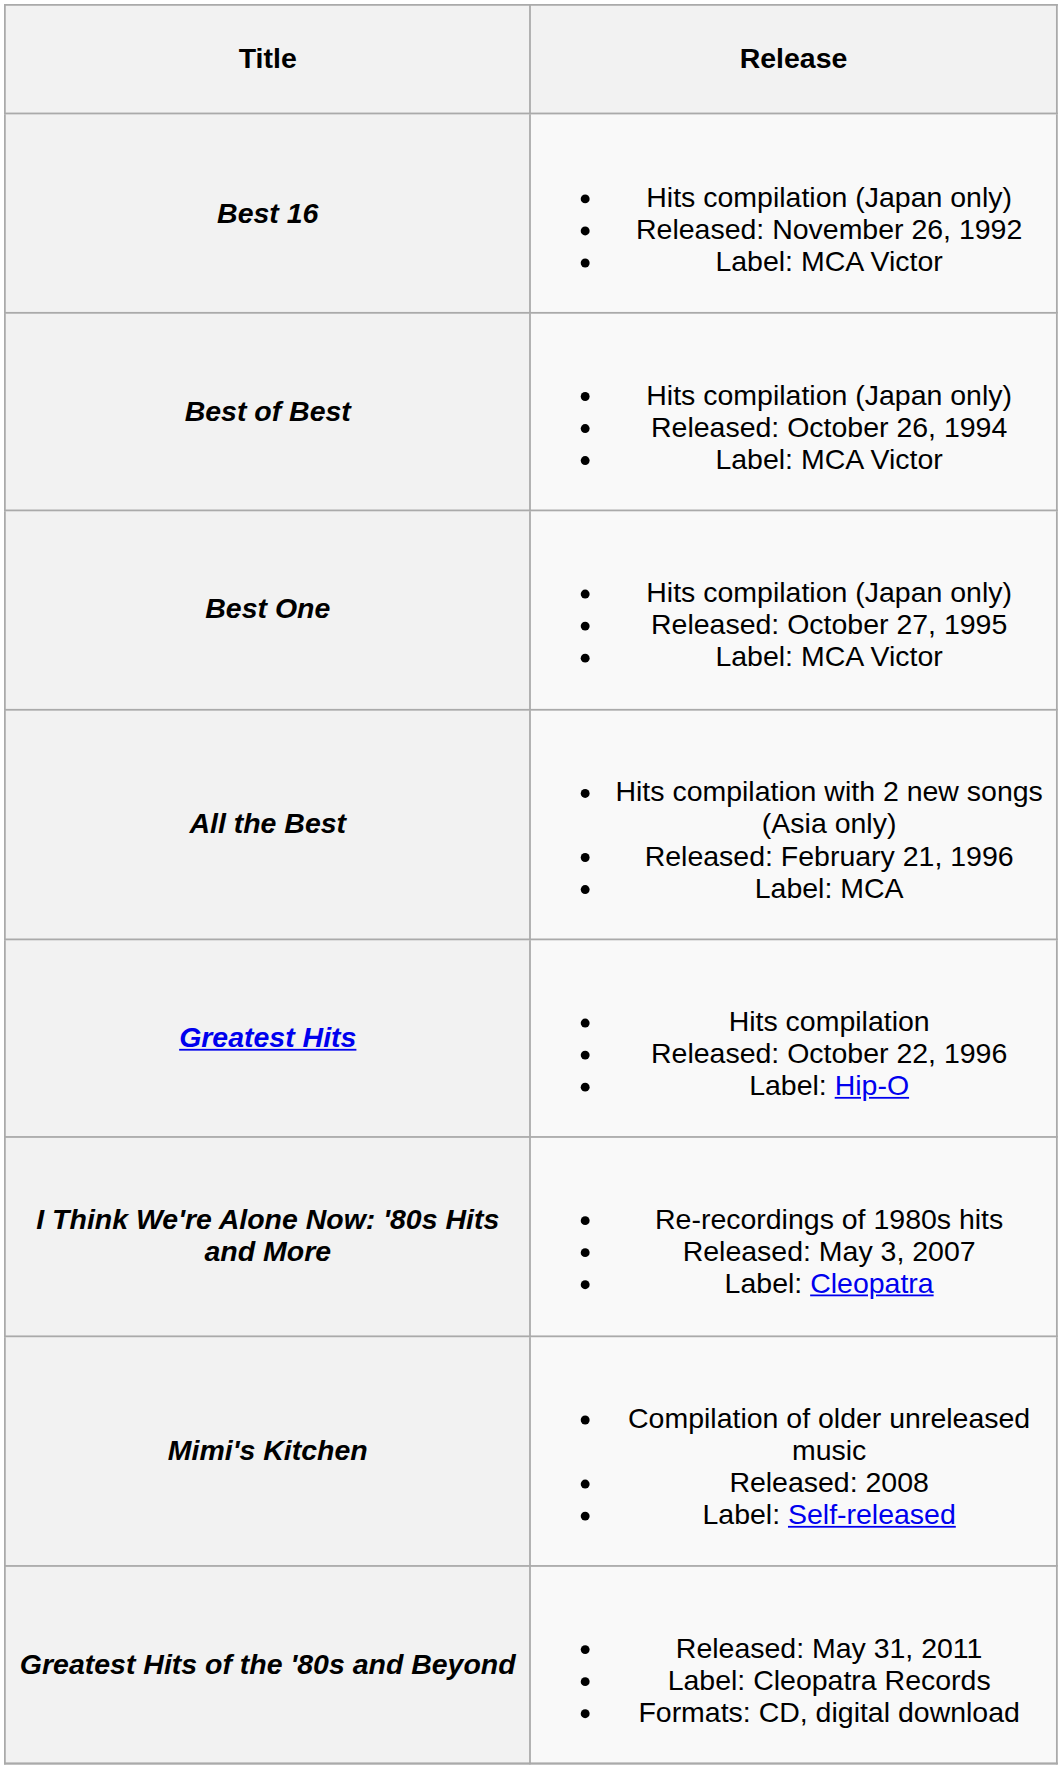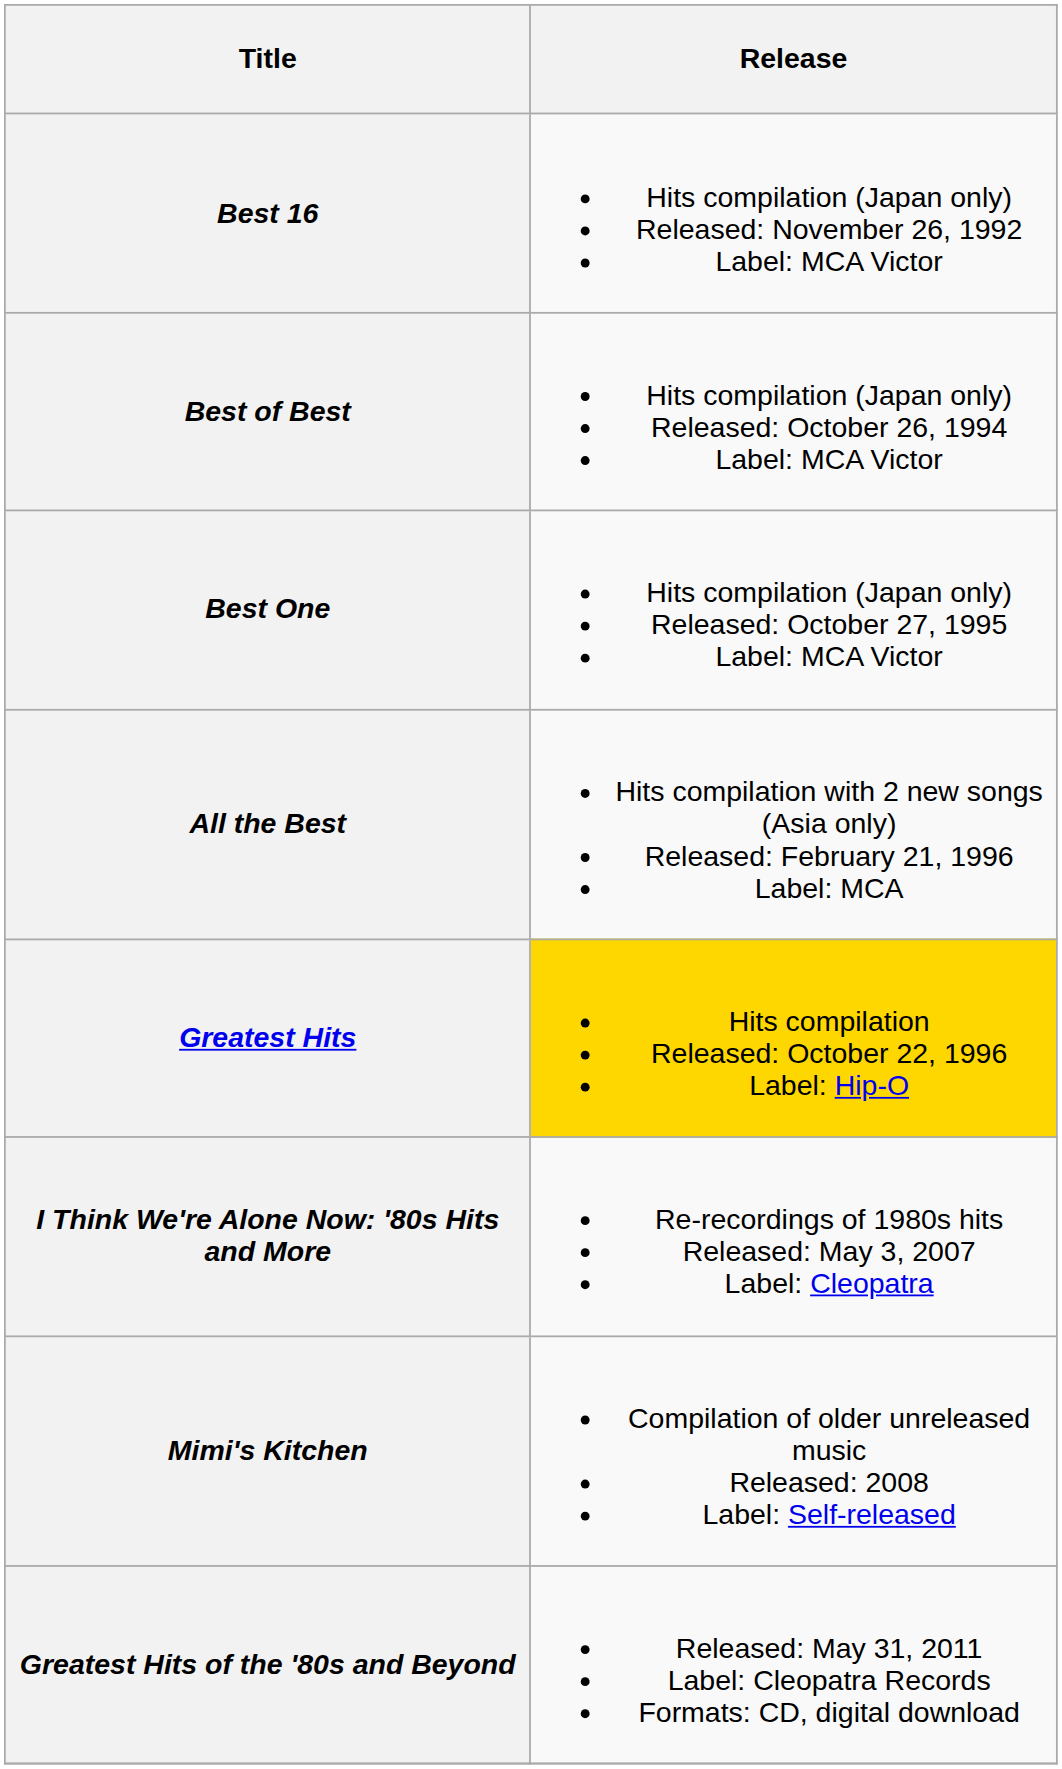(794, 1054) no background -> (794, 1054) gold background
